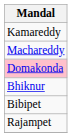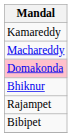(24, 104) Bibipet -> (29, 104) Rajampet
(29, 123) Rajampet -> (24, 123) Bibipet
